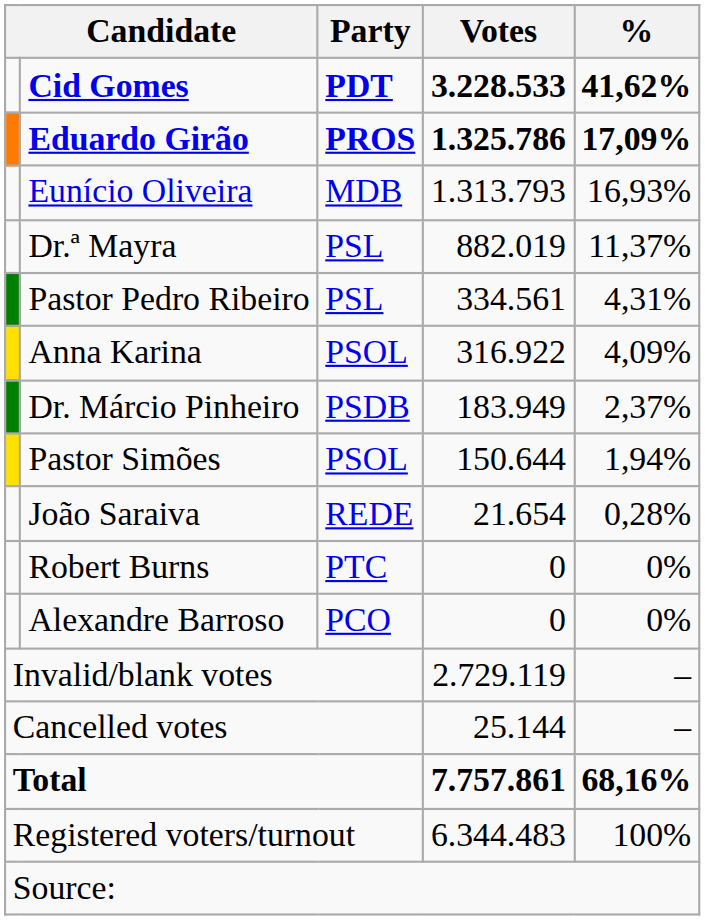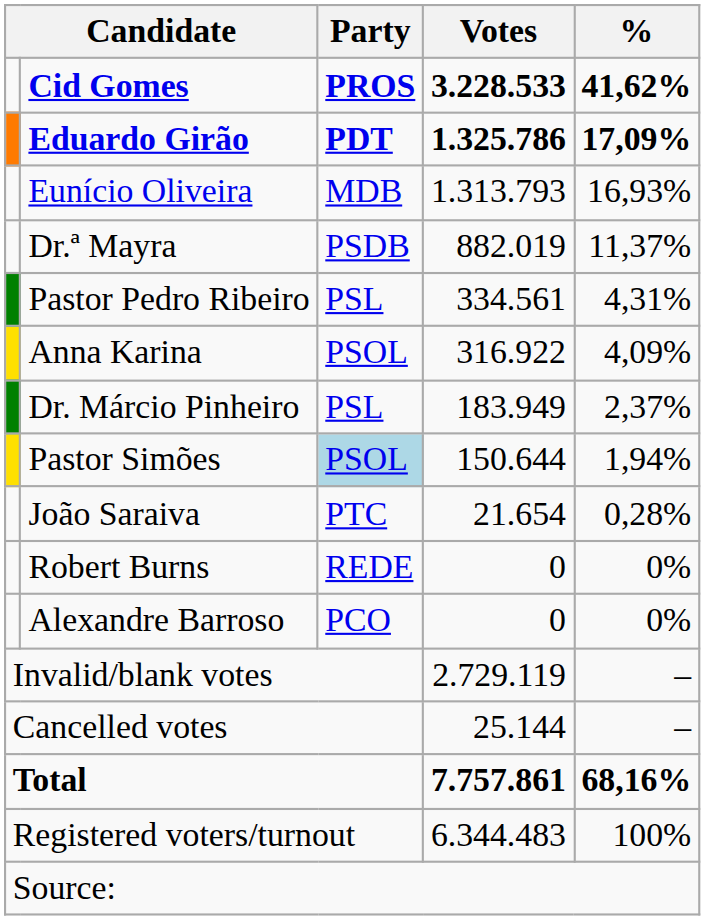(359, 84) PDT -> (370, 84) PROS
(370, 138) PROS -> (359, 138) PDT
(354, 245) PSL -> (368, 245) PSDB
(368, 406) PSDB -> (354, 406) PSL
(367, 459) no background -> (367, 459) lightblue background
(369, 513) REDE -> (356, 513) PTC
(356, 566) PTC -> (369, 566) REDE
